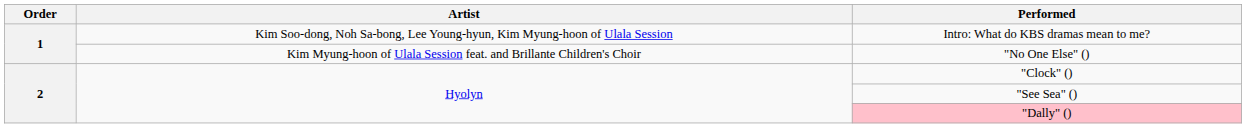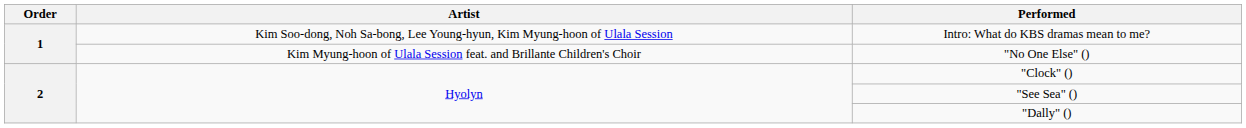(1047, 113) pink background -> (1047, 113) no background
